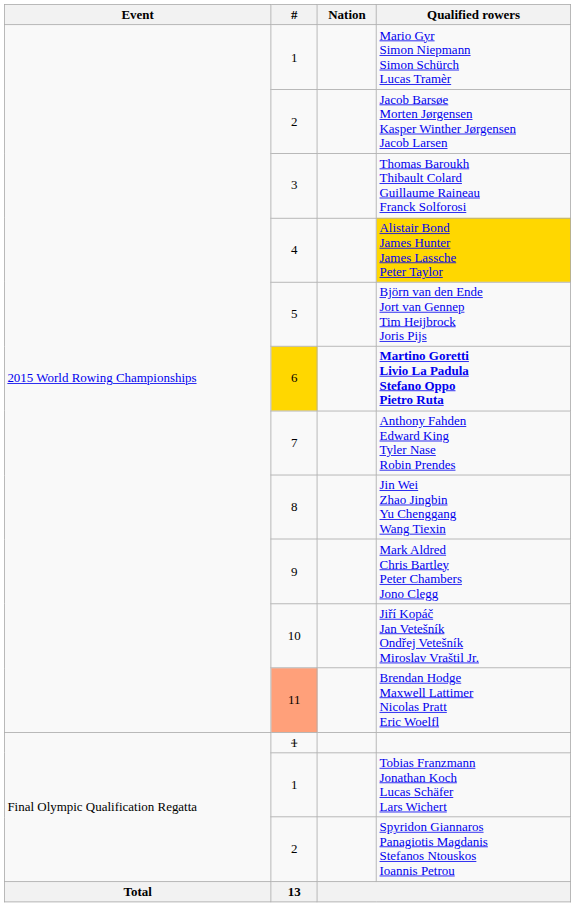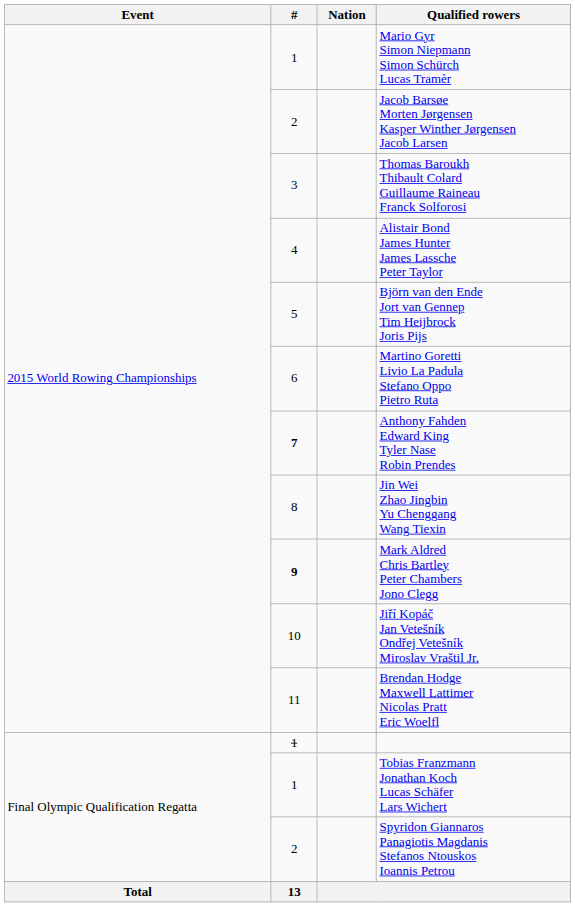(418, 250) gold background -> (418, 250) no background
(294, 378) gold background -> (294, 378) no background
(424, 378) bold -> (421, 378) normal
(294, 442) normal -> (294, 442) bold
(294, 571) normal -> (294, 571) bold
(294, 700) lightsalmon background -> (294, 700) no background
